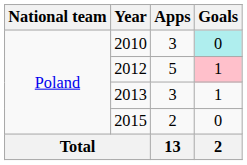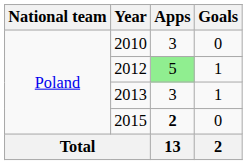(218, 43) paleturquoise background -> (218, 43) no background
(172, 69) no background -> (172, 69) lightgreen background
(218, 69) pink background -> (218, 69) no background
(172, 120) normal -> (172, 120) bold
